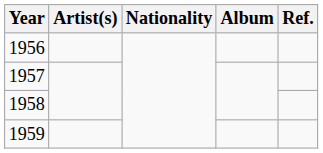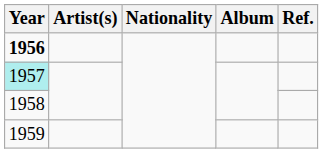(27, 47) normal -> (27, 47) bold
(27, 76) no background -> (27, 76) paleturquoise background
